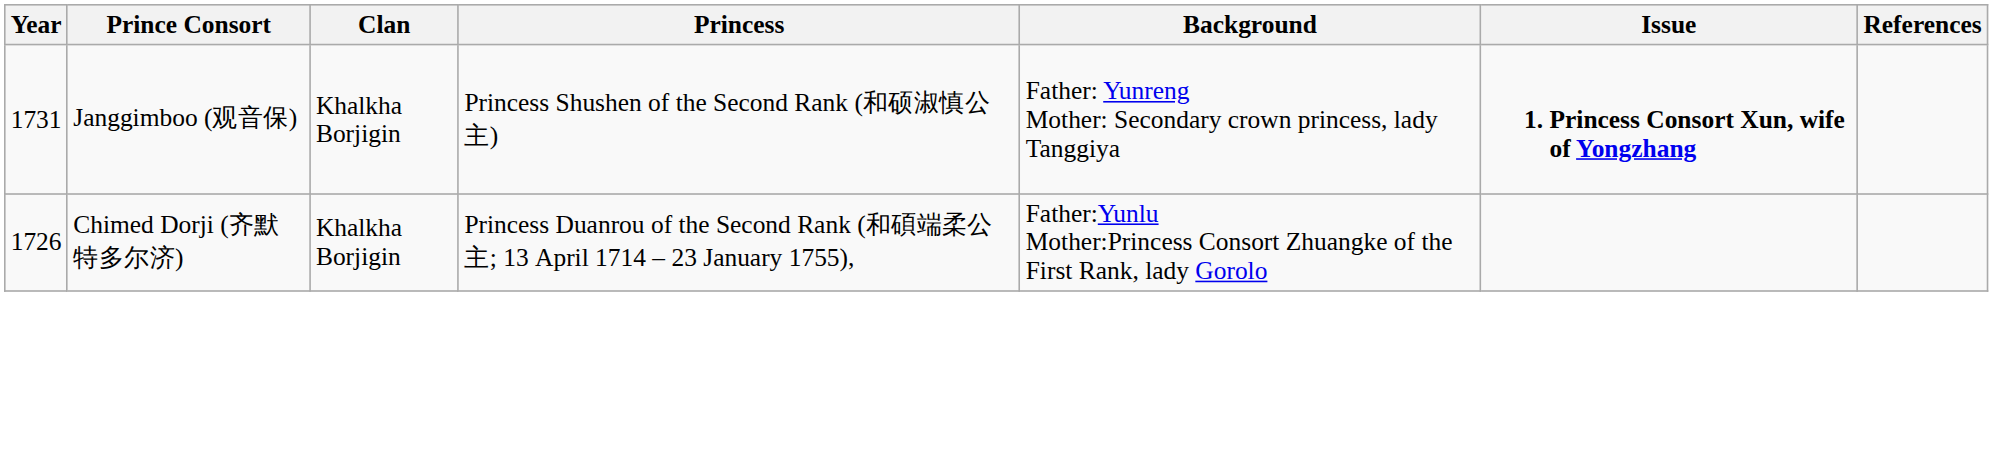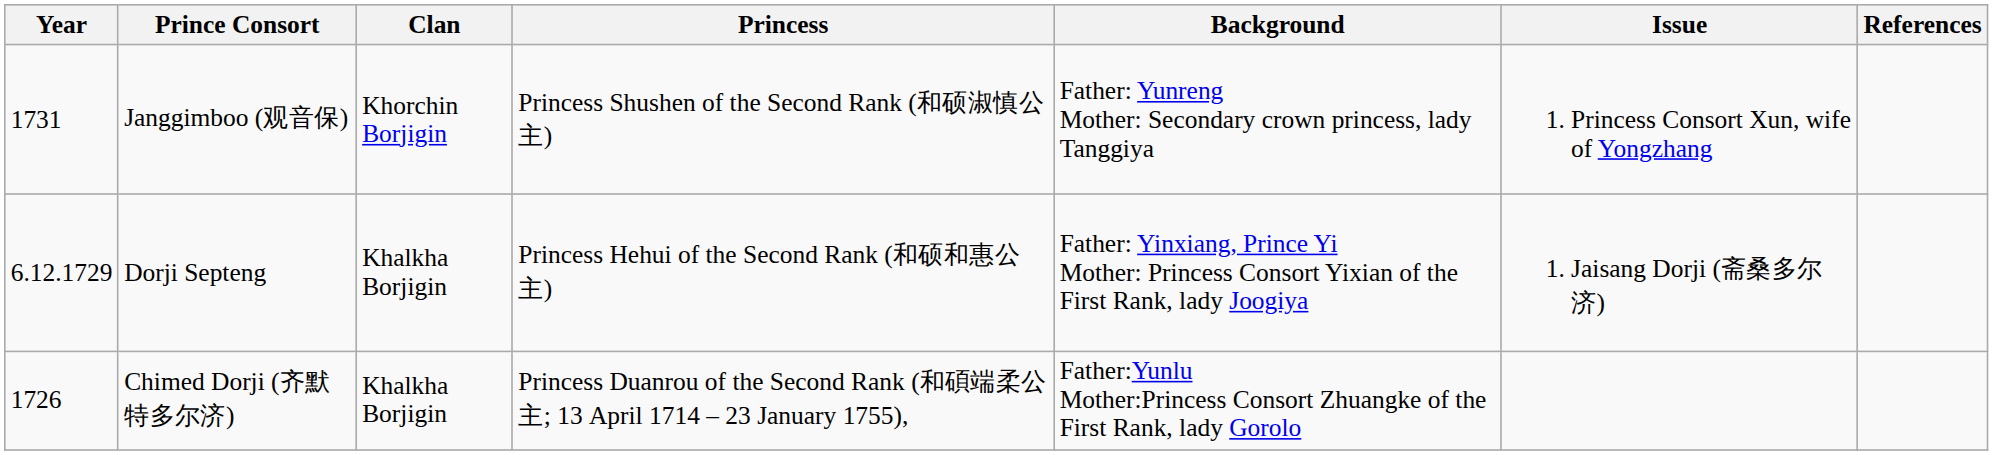(359, 119) Khalkha Borjigin -> (410, 119) Khorchin Borjigin
(1669, 134) bold -> (1680, 134) normal
+ row: (195, 272)
